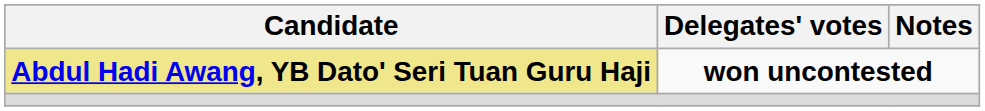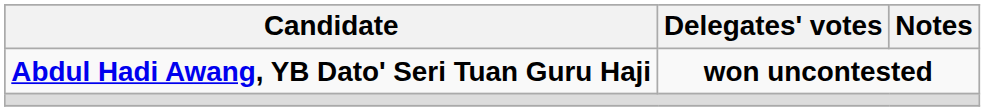(331, 70) khaki background -> (331, 70) no background
